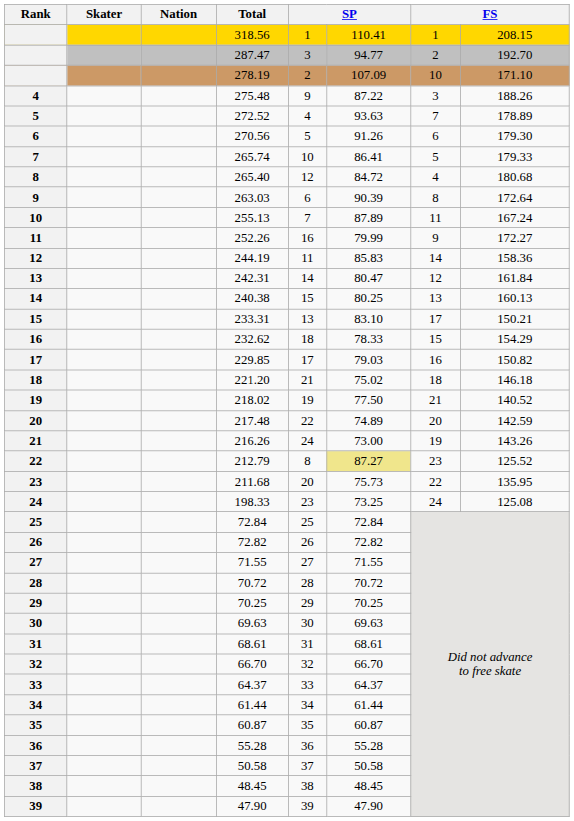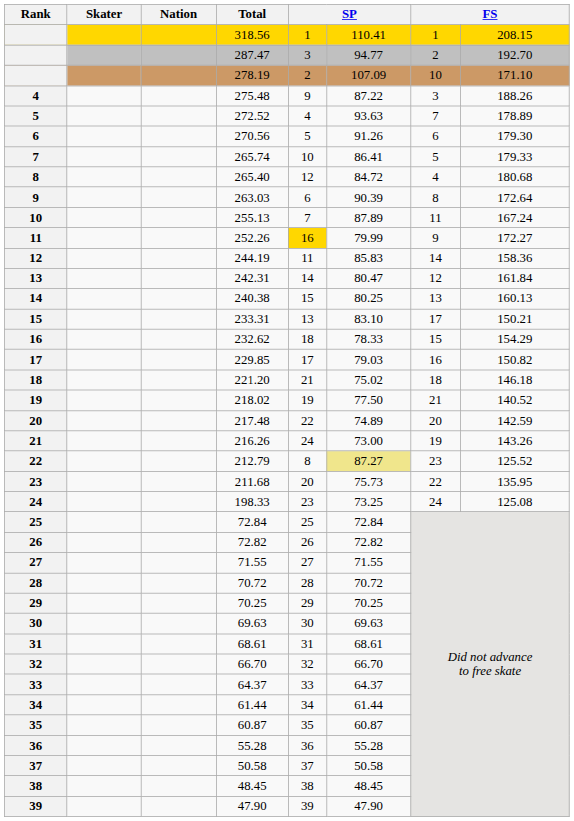(307, 237) no background -> (307, 237) gold background
